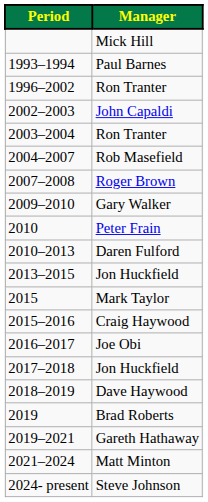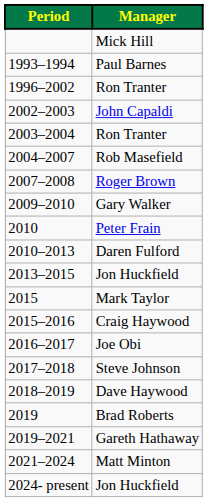(137, 368) Jon Huckfield -> (138, 368) Steve Johnson
(138, 484) Steve Johnson -> (137, 484) Jon Huckfield
